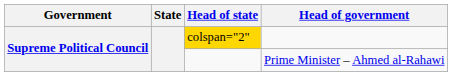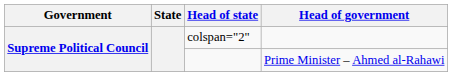(218, 37) gold background -> (218, 37) no background
